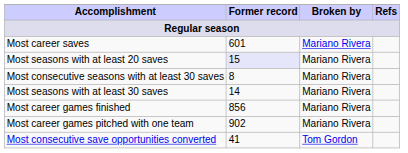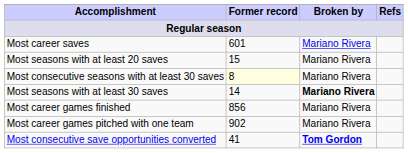(234, 60) lavender background -> (234, 60) no background
(231, 76) no background -> (231, 76) lightyellow background
(336, 92) normal -> (338, 92) bold
(330, 140) normal -> (332, 140) bold
